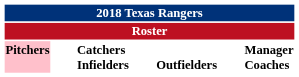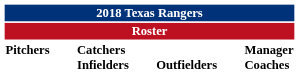(28, 49) pink background -> (28, 49) no background
